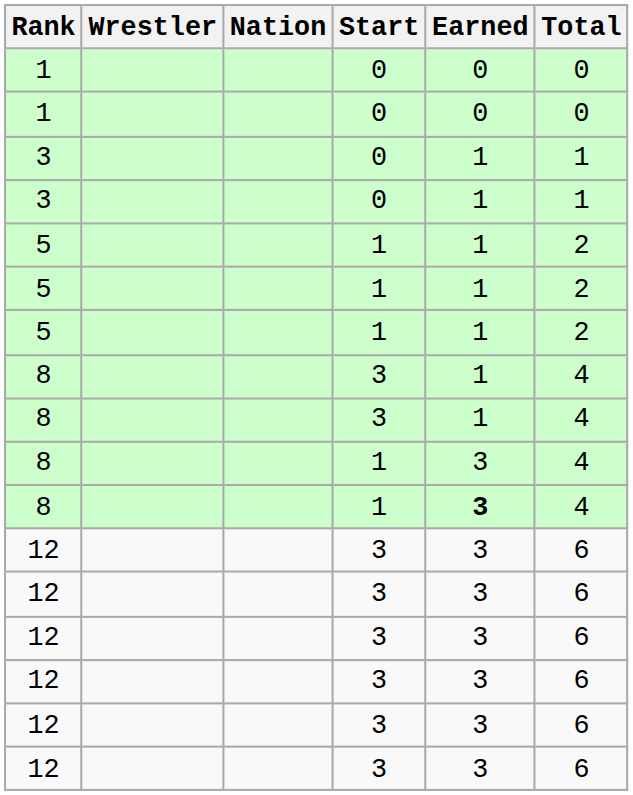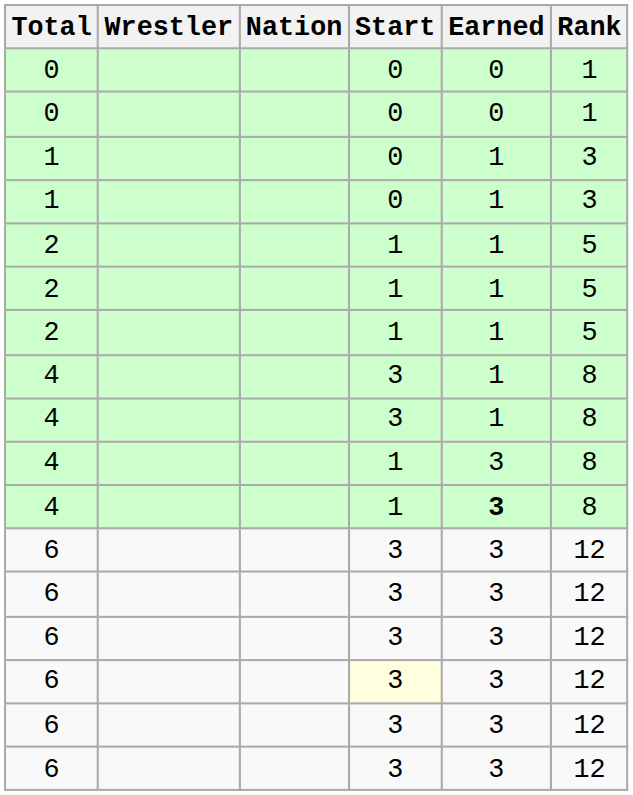columns swapped: (44, 27) <-> (581, 27)
(379, 682) no background -> (395, 682) lightyellow background
